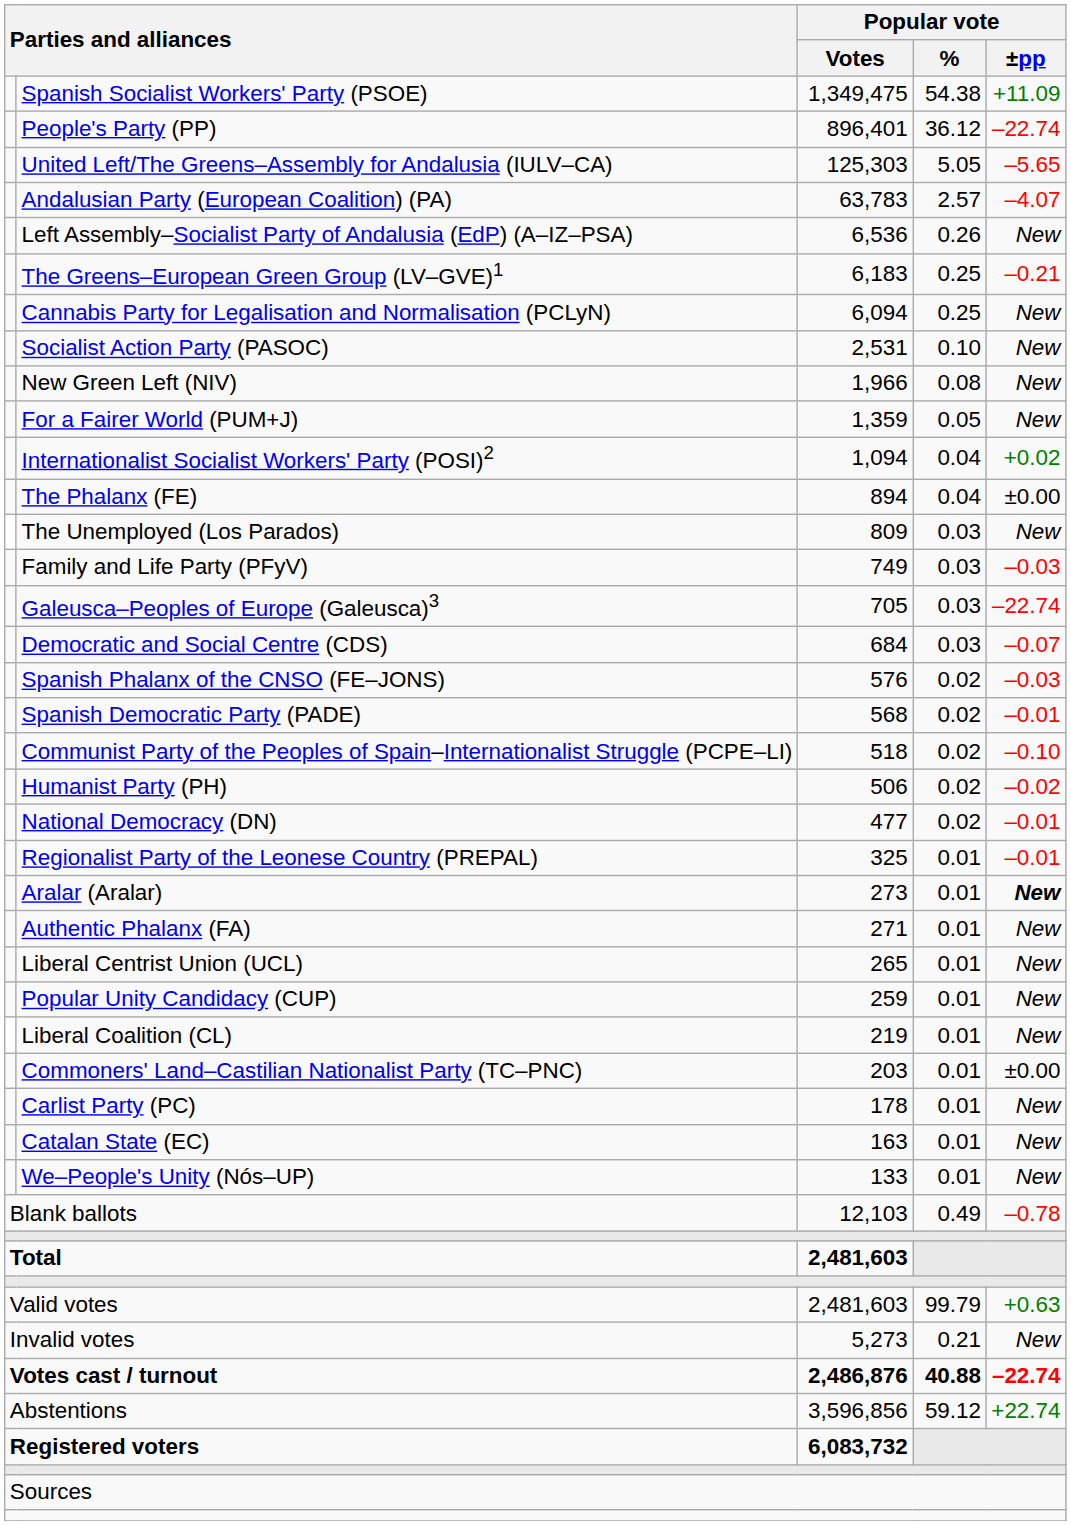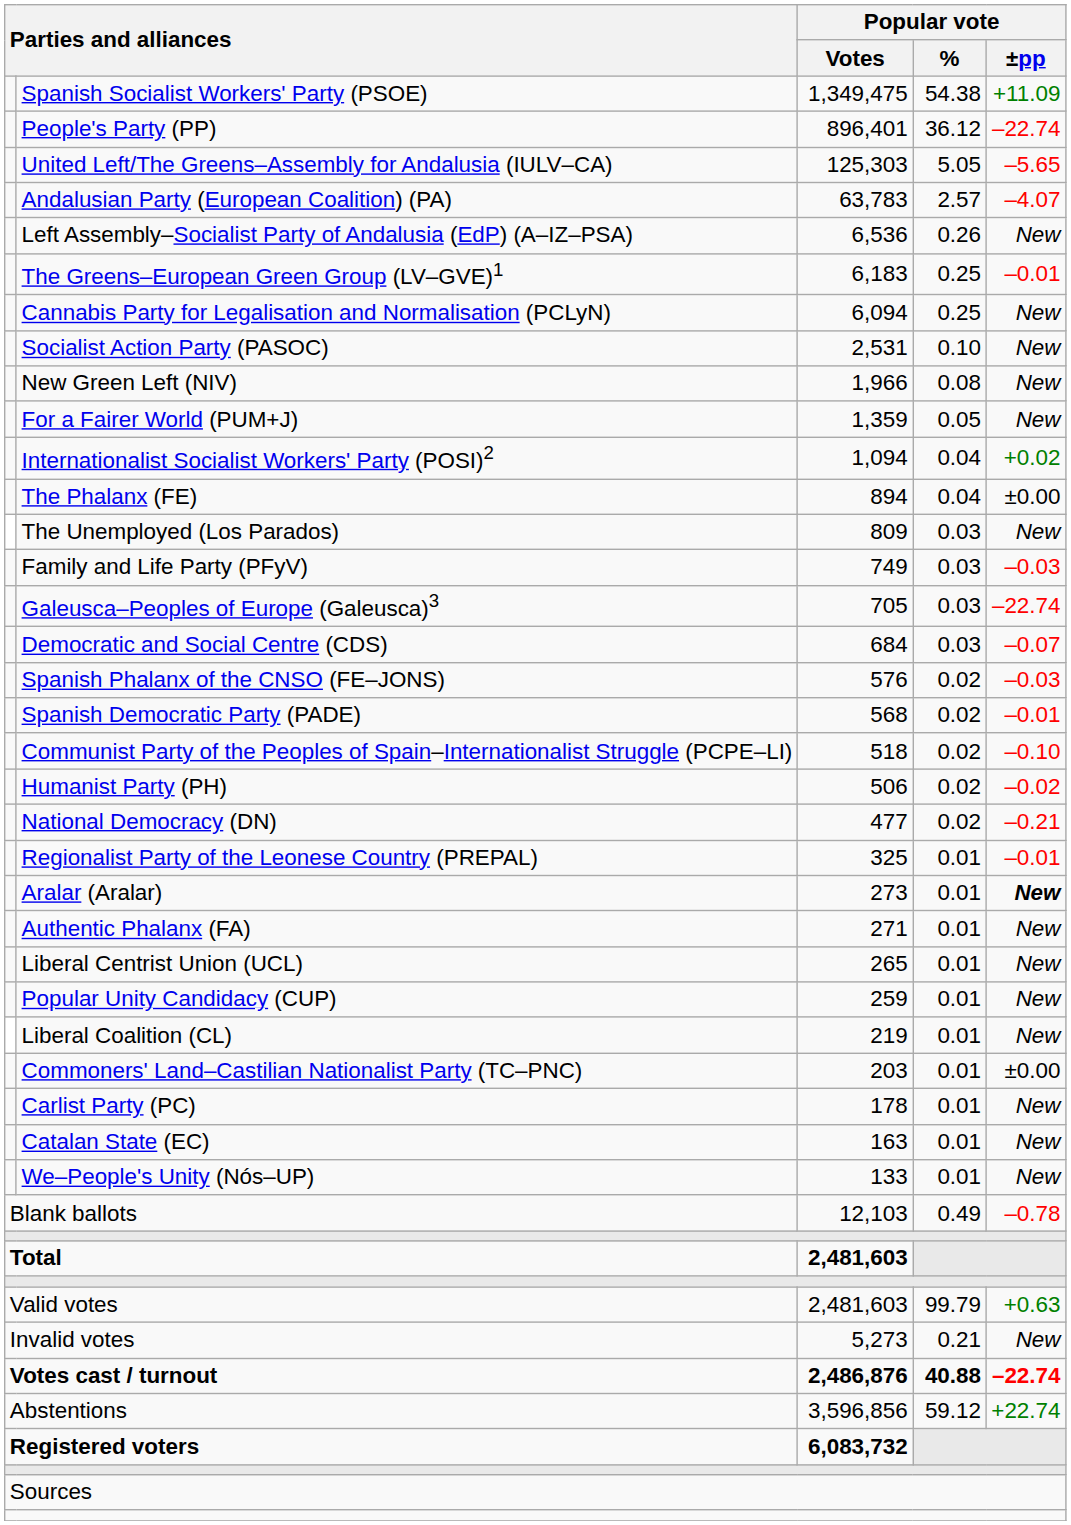(1032, 273) –0.21 -> (1032, 273) –0.01
(1032, 821) –0.01 -> (1032, 821) –0.21
